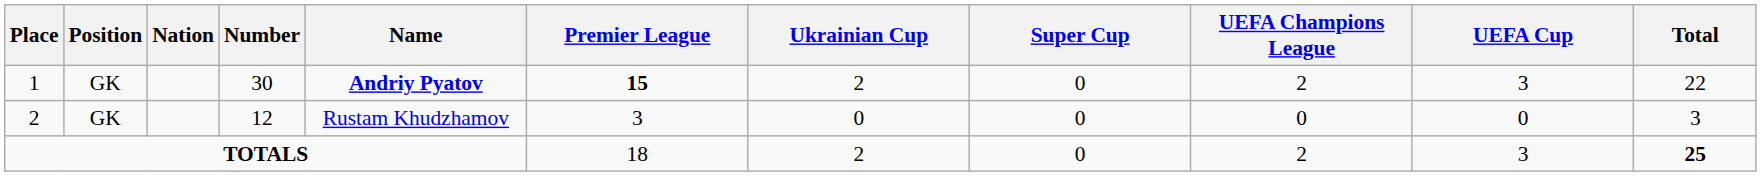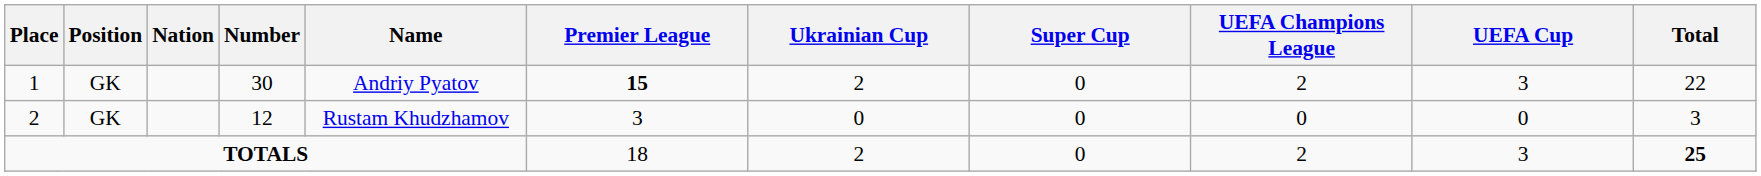(416, 83) bold -> (416, 83) normal
